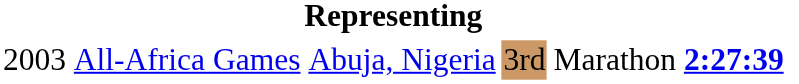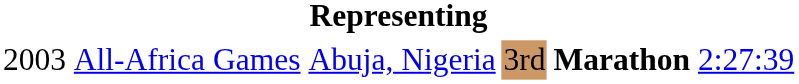(615, 59) normal -> (622, 59) bold
(734, 59) bold -> (746, 59) normal
